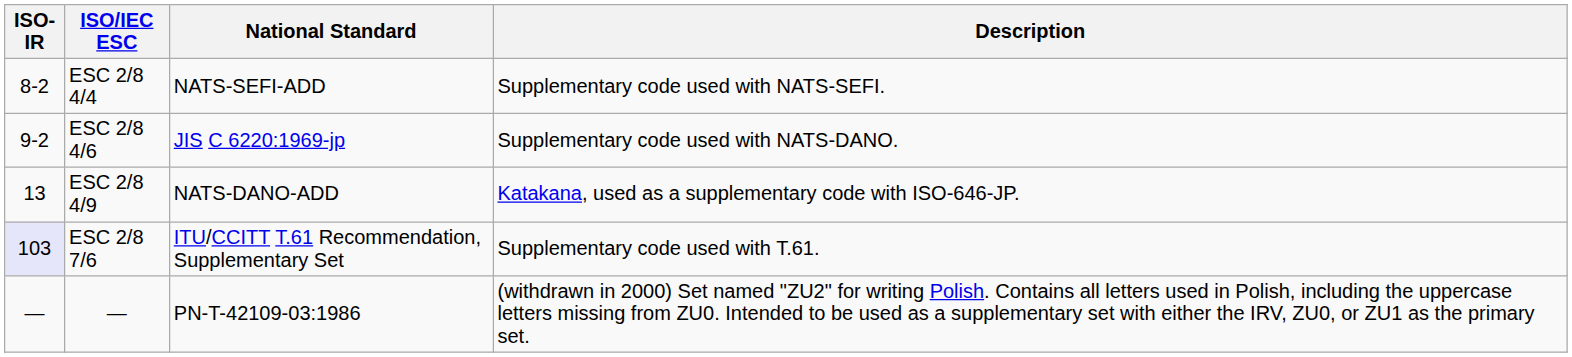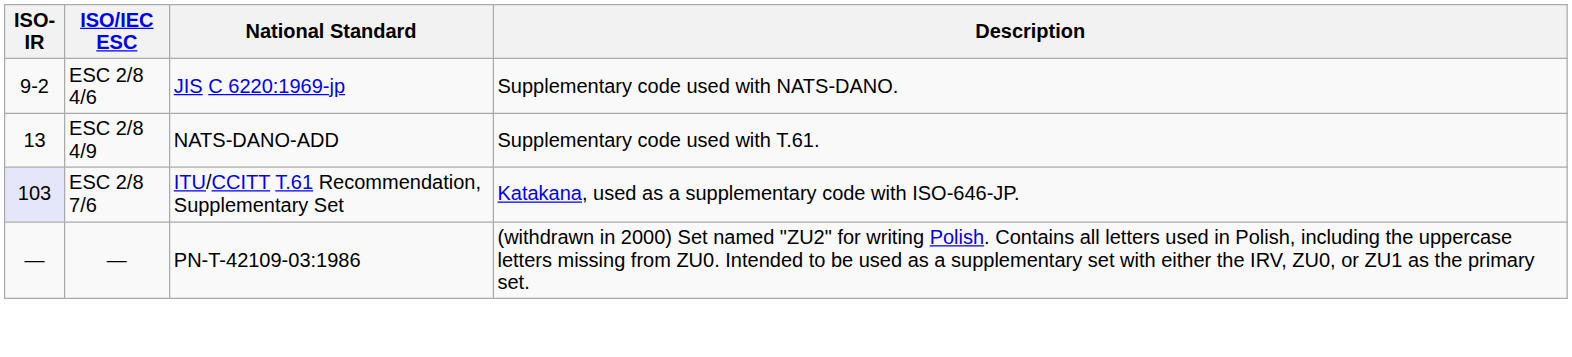- row: (106, 85)
(759, 194) Katakana, used as a supplementary code with ISO-646-JP. -> (659, 140) Supplementary code used with T.61.
(659, 248) Supplementary code used with T.61. -> (759, 194) Katakana, used as a supplementary code with ISO-646-JP.
